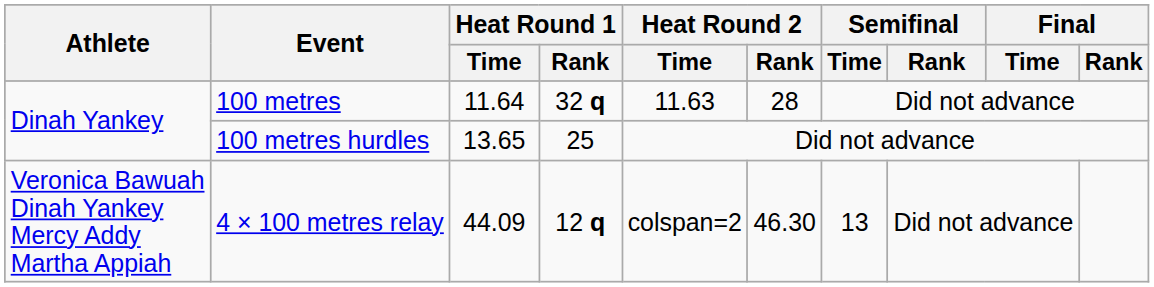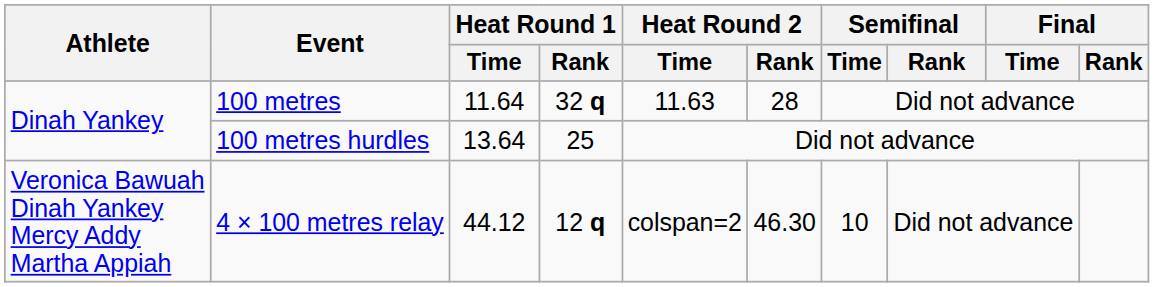(494, 141) 13.65 -> (494, 141) 13.64
(494, 222) 44.09 -> (494, 222) 44.12
(855, 222) 13 -> (855, 222) 10
